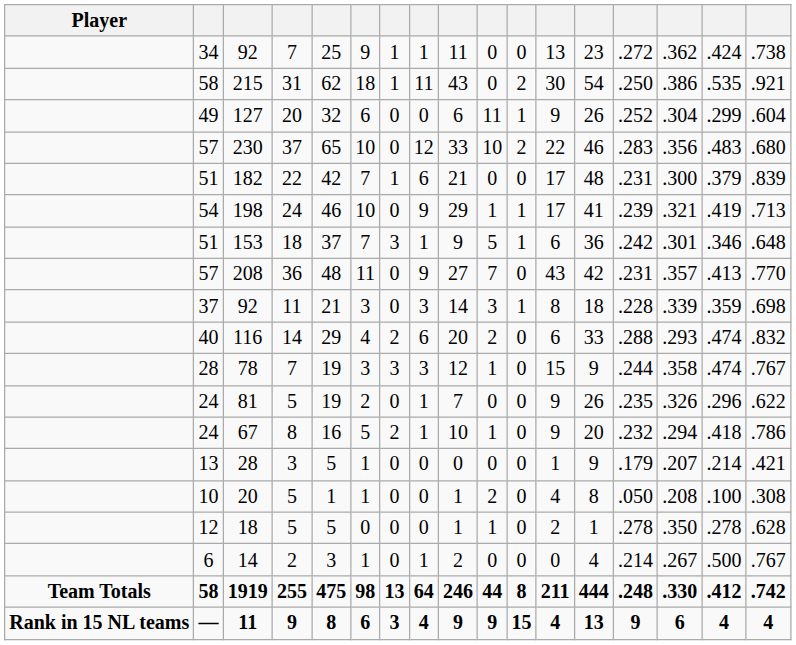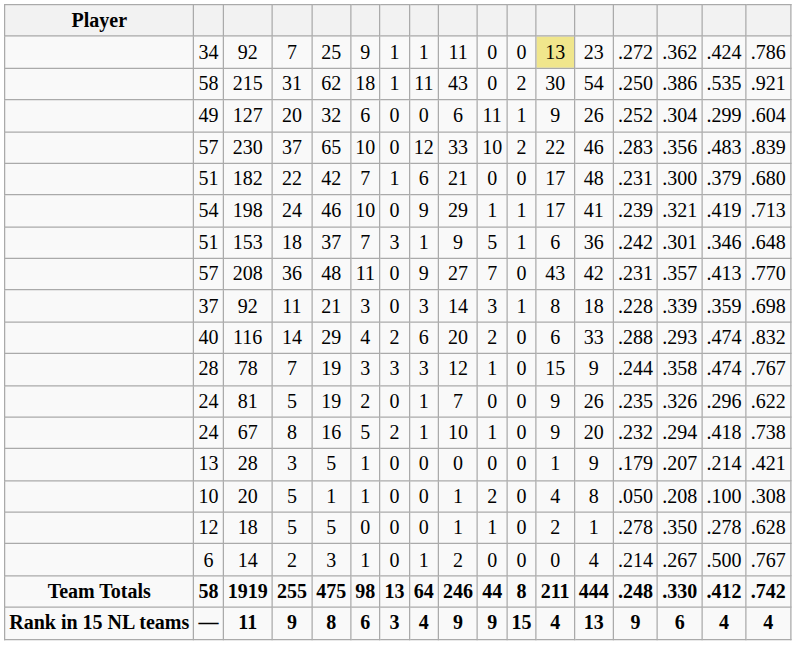(555, 52) no background -> (555, 52) khaki background
(768, 52) .738 -> (768, 52) .786
(768, 147) .680 -> (768, 147) .839
(768, 178) .839 -> (768, 178) .680
(768, 432) .786 -> (768, 432) .738
